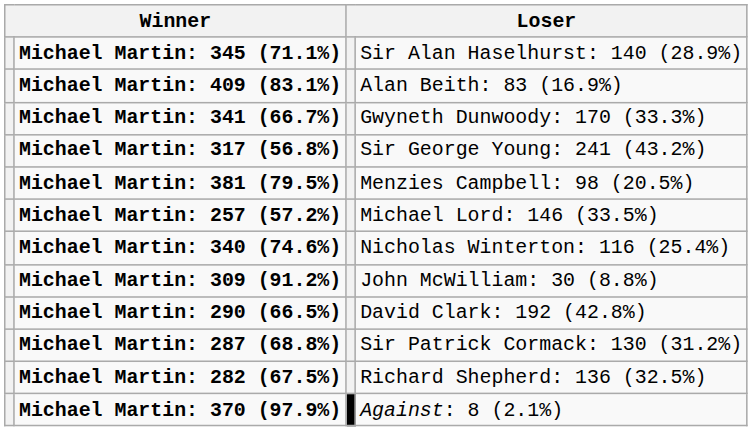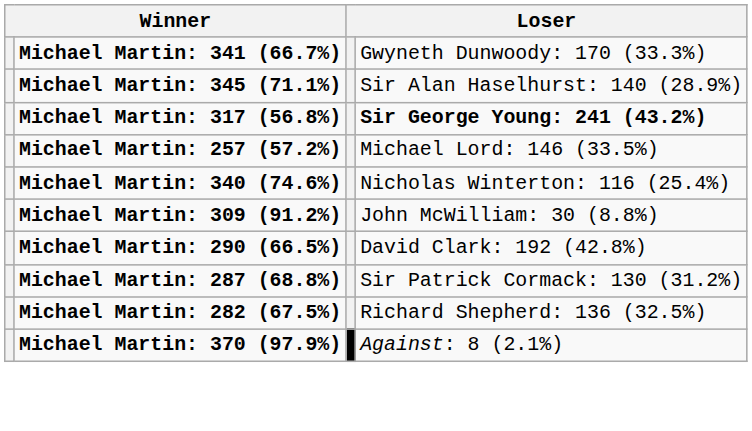rows swapped: (180, 53) <-> (180, 118)
- row: (180, 86)
(533, 151) normal -> (533, 118) bold
- row: (180, 183)
